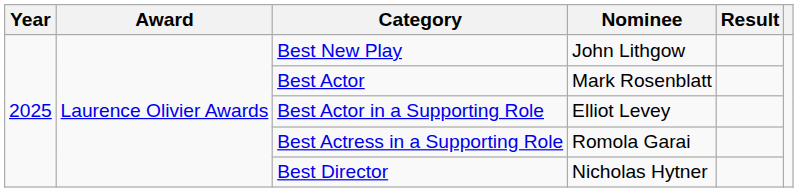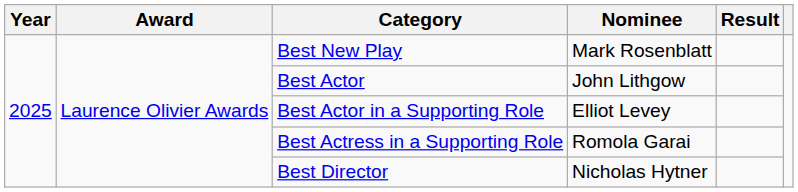(629, 50) John Lithgow -> (642, 50) Mark Rosenblatt
(642, 80) Mark Rosenblatt -> (629, 80) John Lithgow
